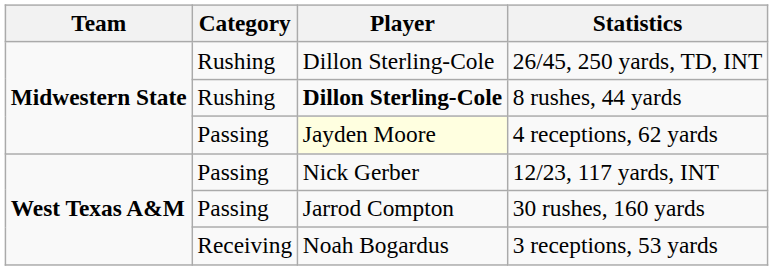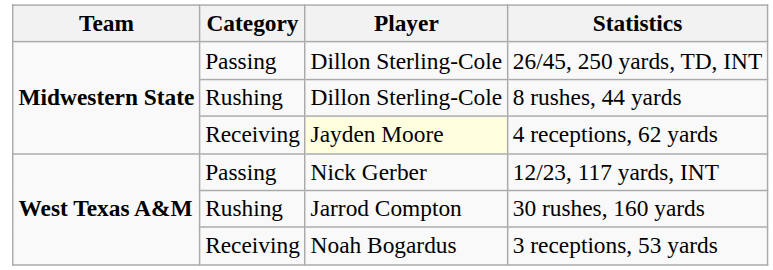(236, 60) Rushing -> (241, 60) Passing
(402, 97) bold -> (406, 97) normal
(233, 134) Passing -> (252, 134) Receiving
(233, 208) Passing -> (244, 208) Rushing
